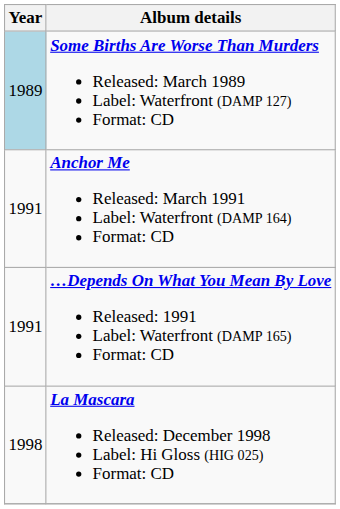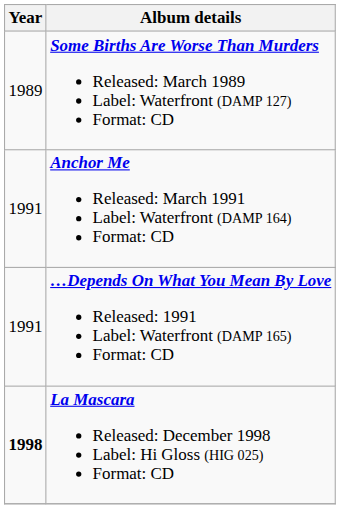(25, 90) lightblue background -> (25, 90) no background
(25, 444) normal -> (25, 444) bold
